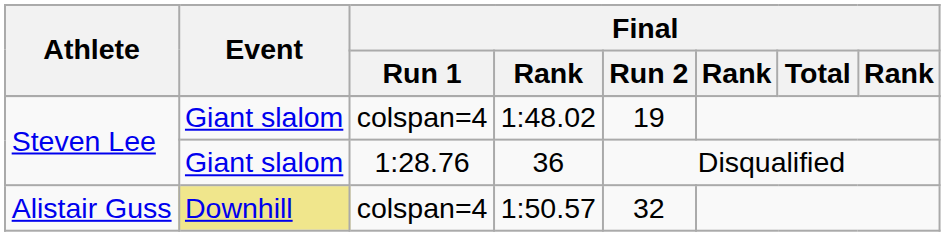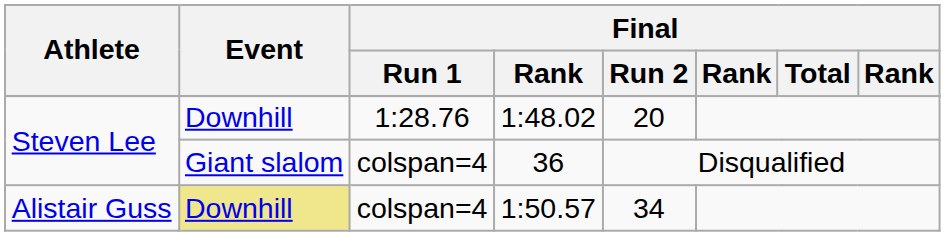(264, 118) Giant slalom -> (239, 118) Downhill
(422, 118) colspan=4 -> (422, 118) 1:28.76
(649, 118) 19 -> (649, 118) 20
(422, 163) 1:28.76 -> (422, 163) colspan=4
(649, 208) 32 -> (649, 208) 34
